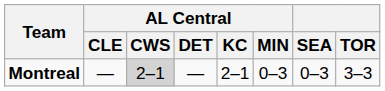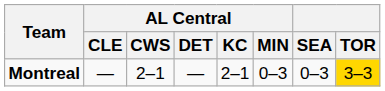(150, 73) lightgrey background -> (150, 73) no background
(358, 73) no background -> (358, 73) gold background
